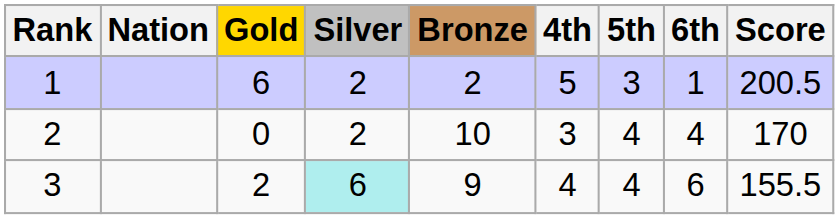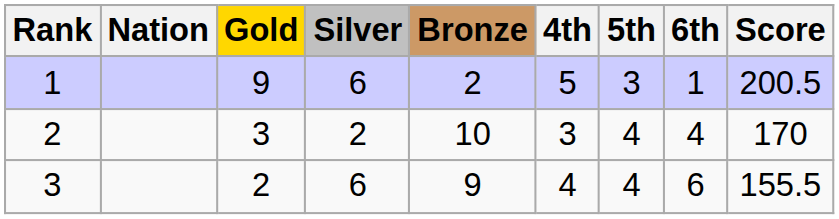(261, 82) 6 -> (261, 82) 9
(358, 82) 2 -> (358, 82) 6
(261, 133) 0 -> (261, 133) 3
(358, 185) paleturquoise background -> (358, 185) no background
